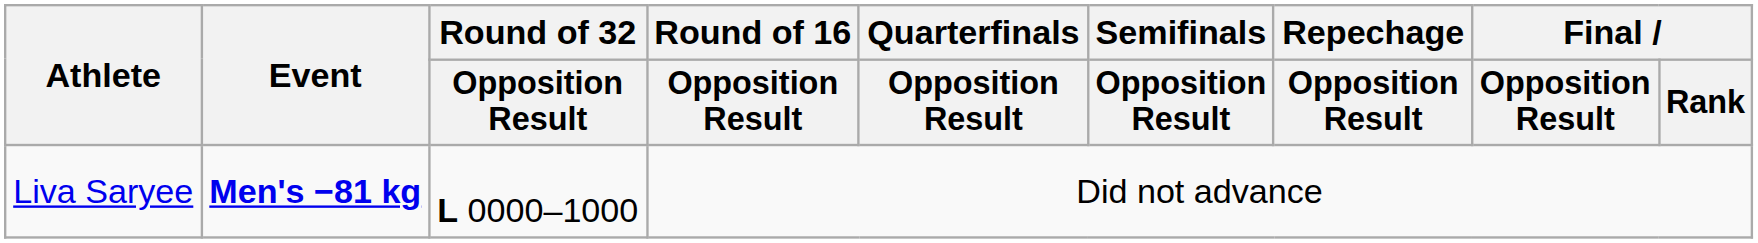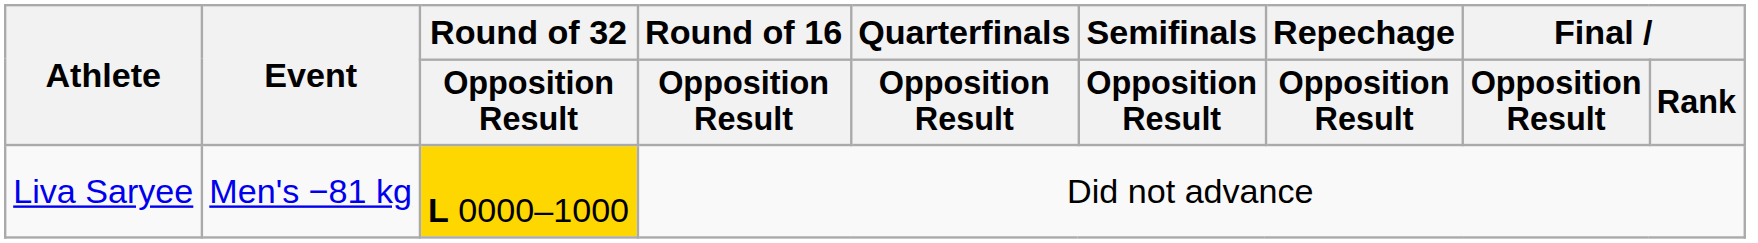(315, 192) bold -> (311, 192) normal
(538, 211) no background -> (529, 211) gold background
